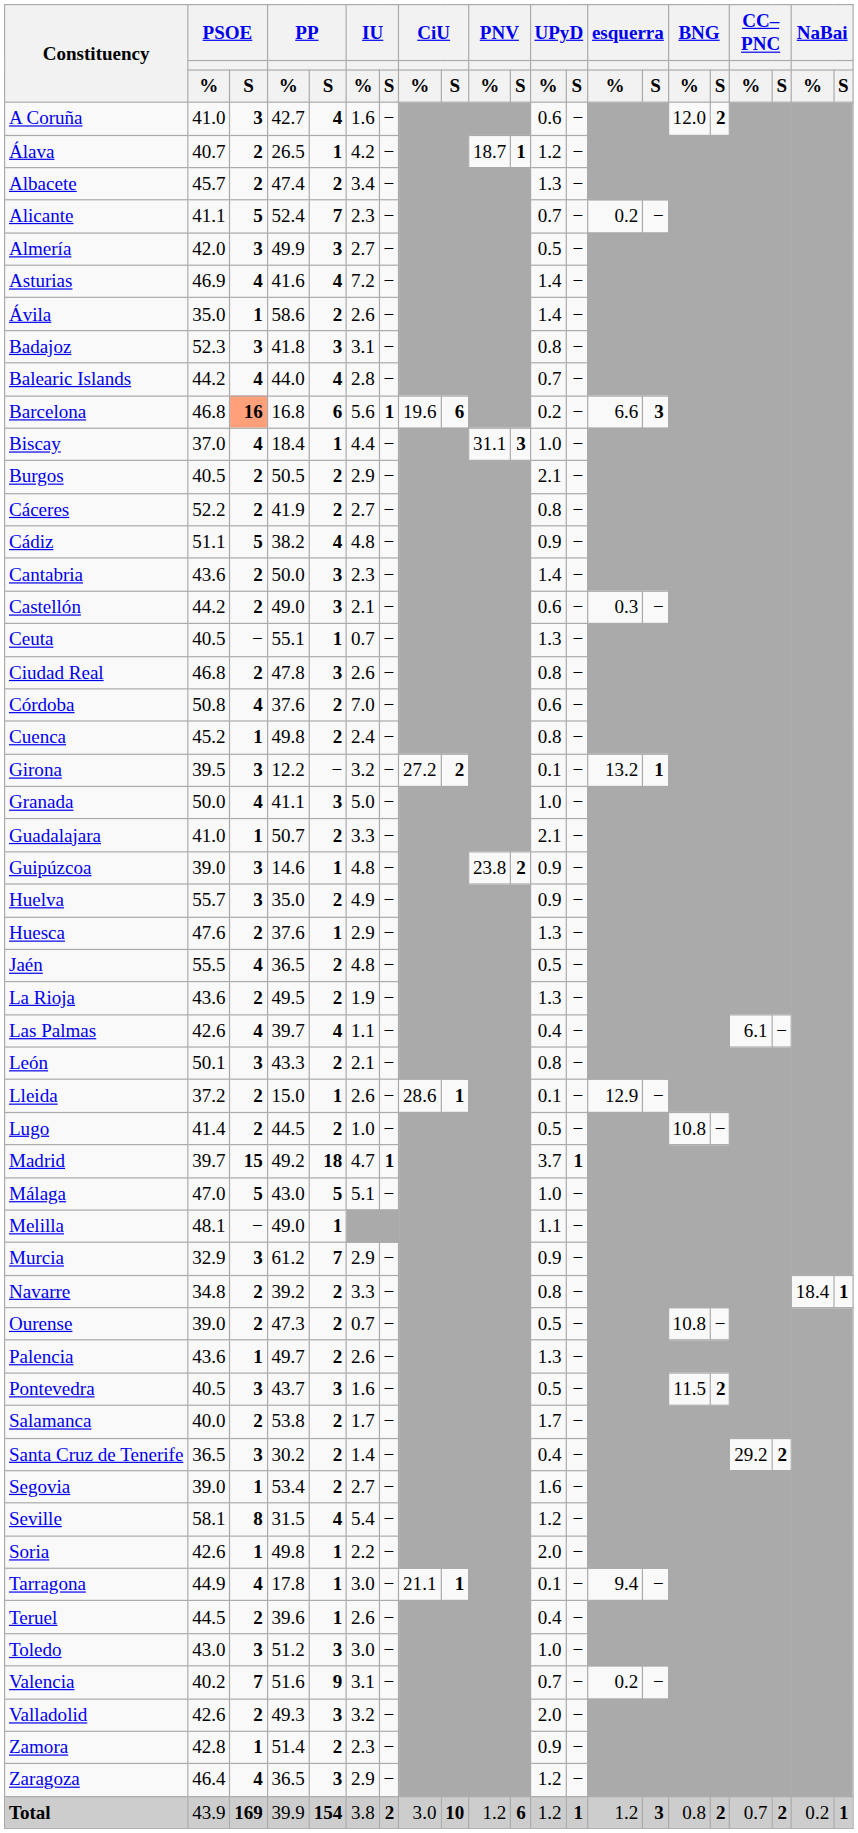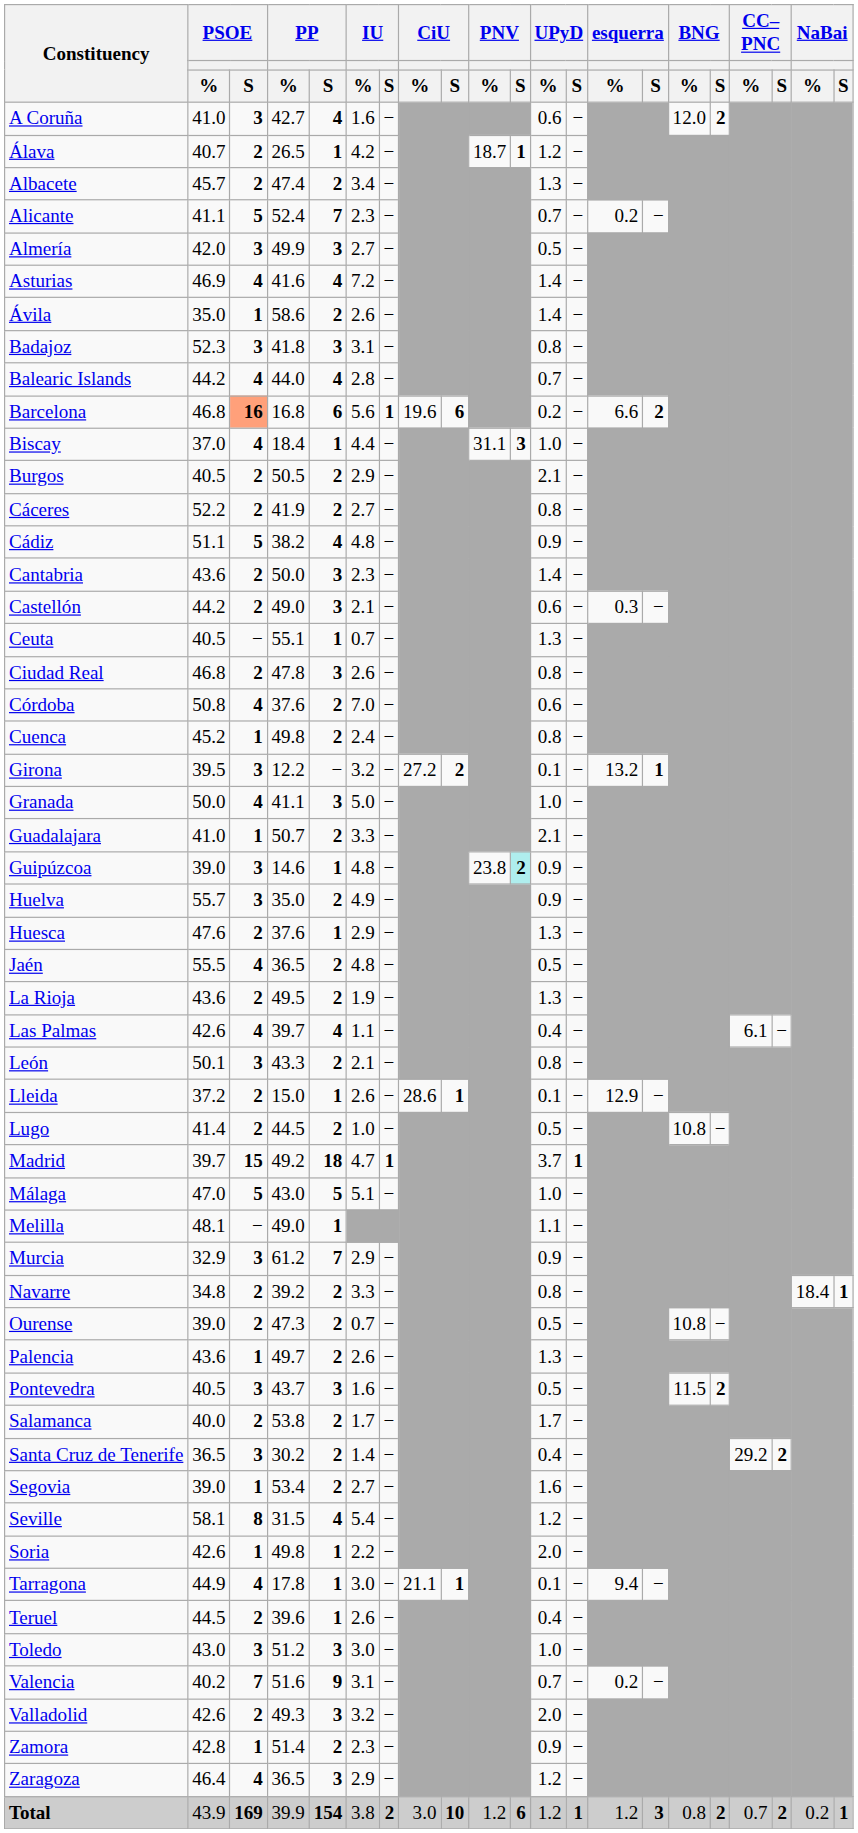(659, 411) 3 -> (659, 411) 2
(521, 867) no background -> (521, 867) paleturquoise background
